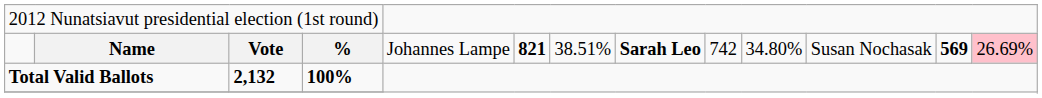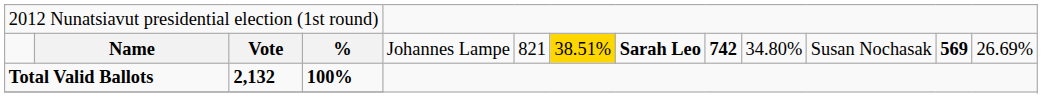(532, 48) bold -> (532, 48) normal
(583, 48) no background -> (583, 48) gold background
(723, 48) normal -> (723, 48) bold
(1005, 48) pink background -> (1005, 48) no background
